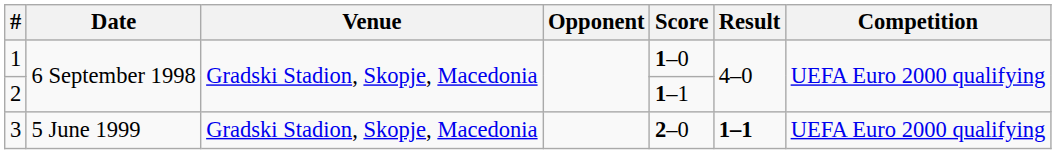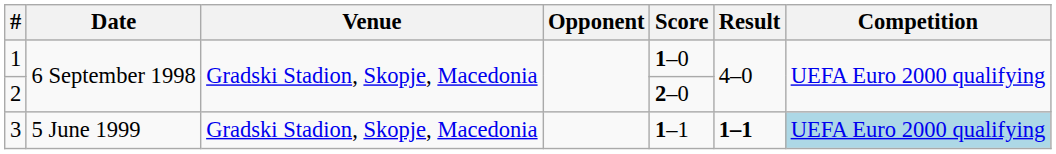(672, 93) 1–1 -> (672, 93) 2–0
(672, 129) 2–0 -> (672, 129) 1–1
(918, 129) no background -> (918, 129) lightblue background
